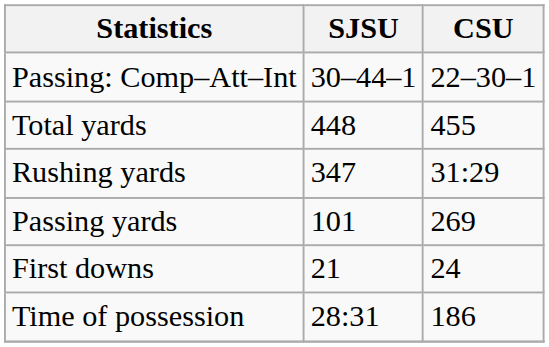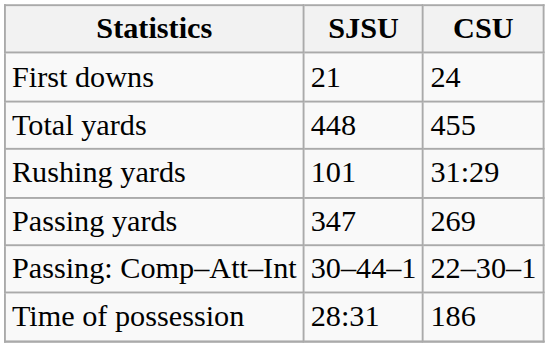rows swapped: (83, 268) <-> (154, 76)
(333, 172) 347 -> (333, 172) 101
(333, 220) 101 -> (333, 220) 347
